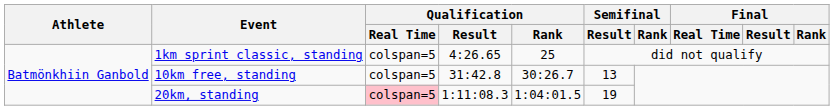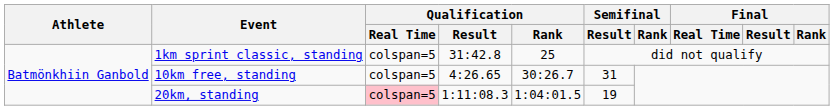(475, 55) 4:26.65 -> (475, 55) 31:42.8
(475, 75) 31:42.8 -> (475, 75) 4:26.65
(609, 75) 13 -> (609, 75) 31
